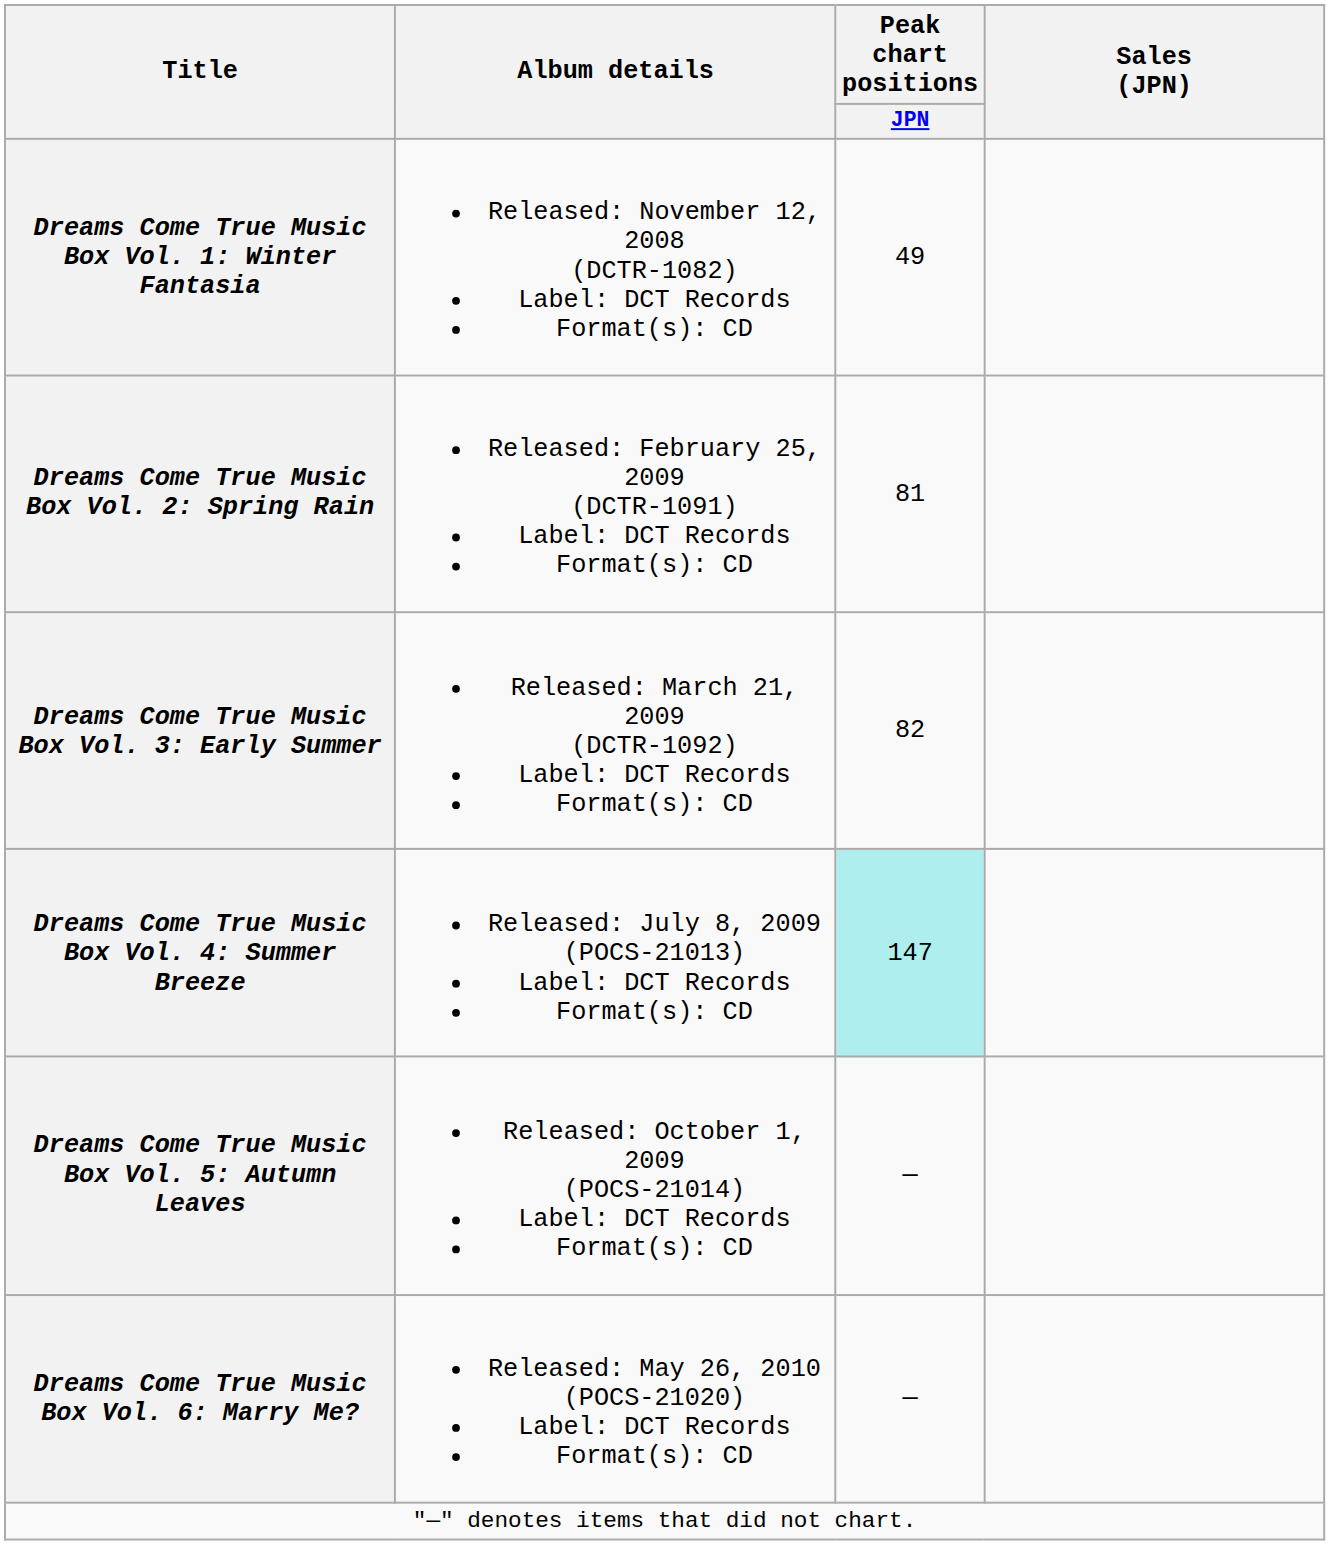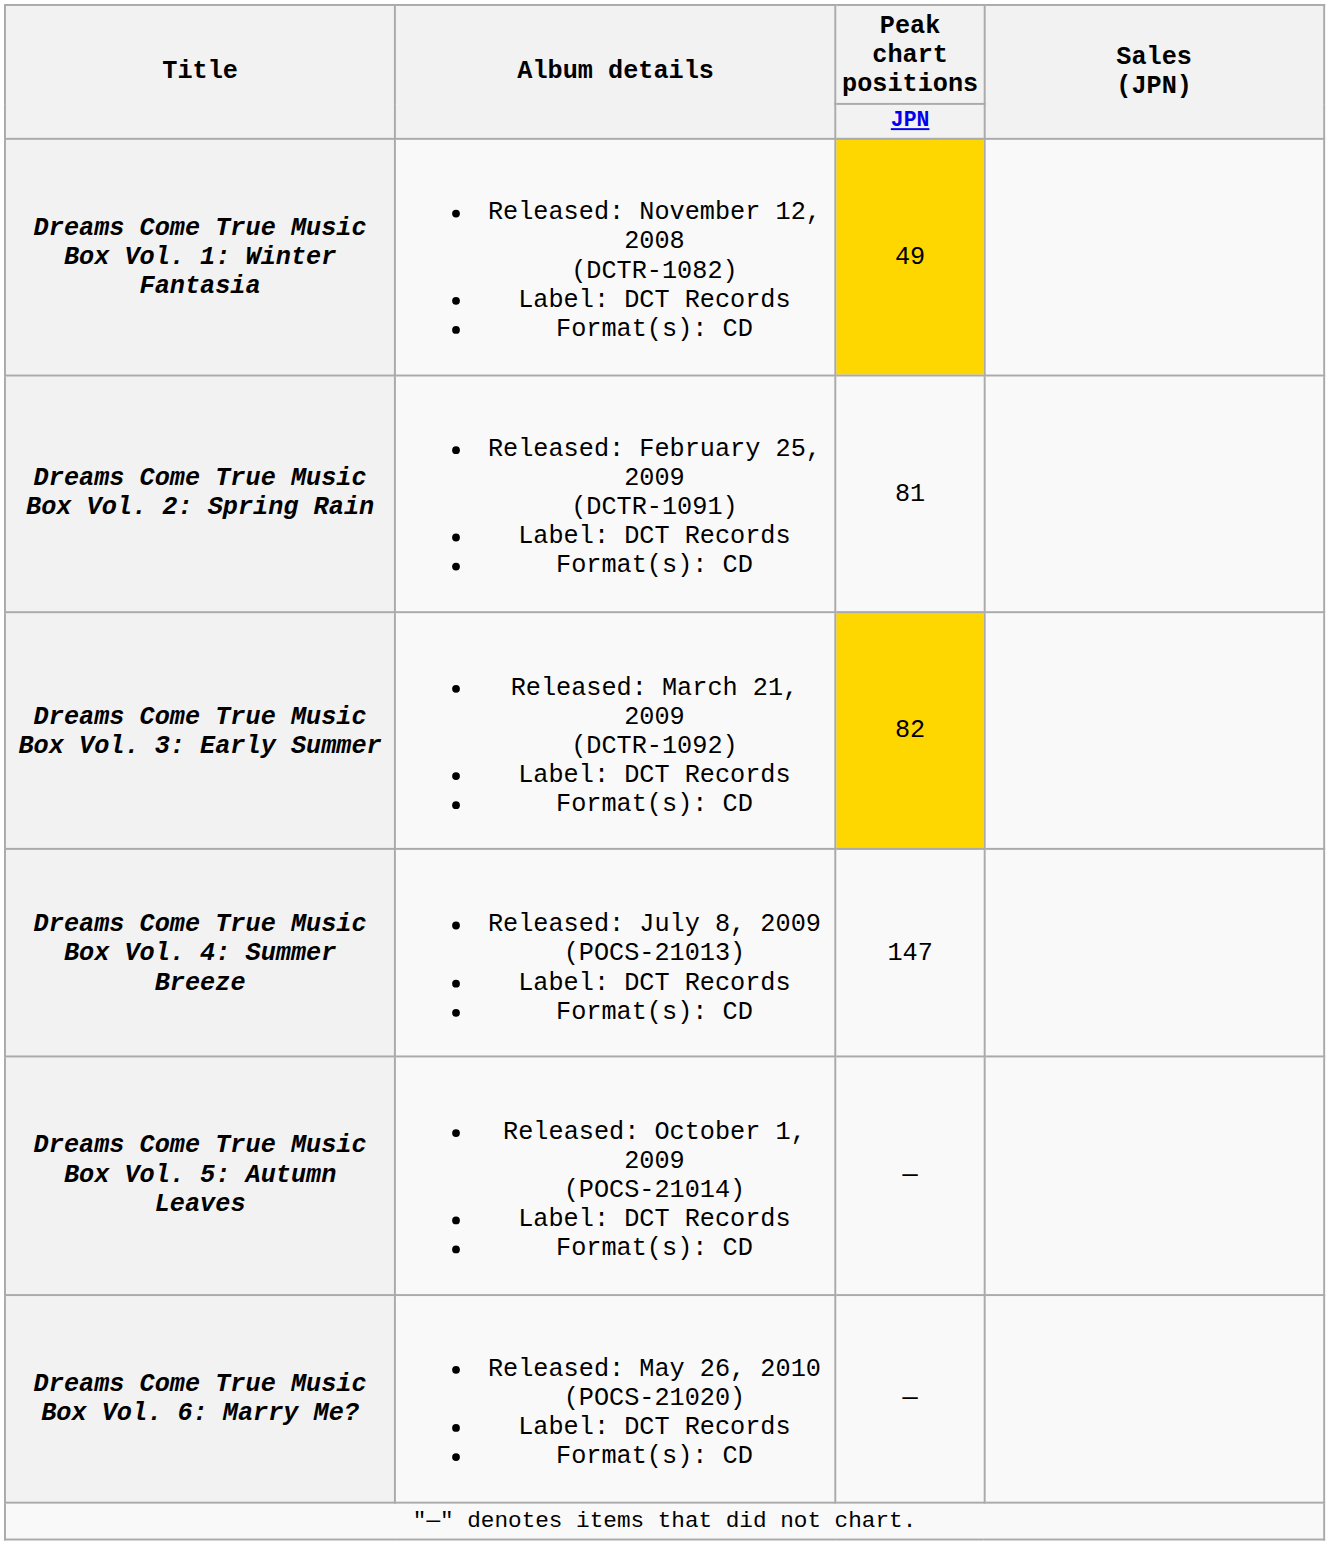(910, 257) no background -> (910, 257) gold background
(910, 731) no background -> (910, 731) gold background
(910, 953) paleturquoise background -> (910, 953) no background
